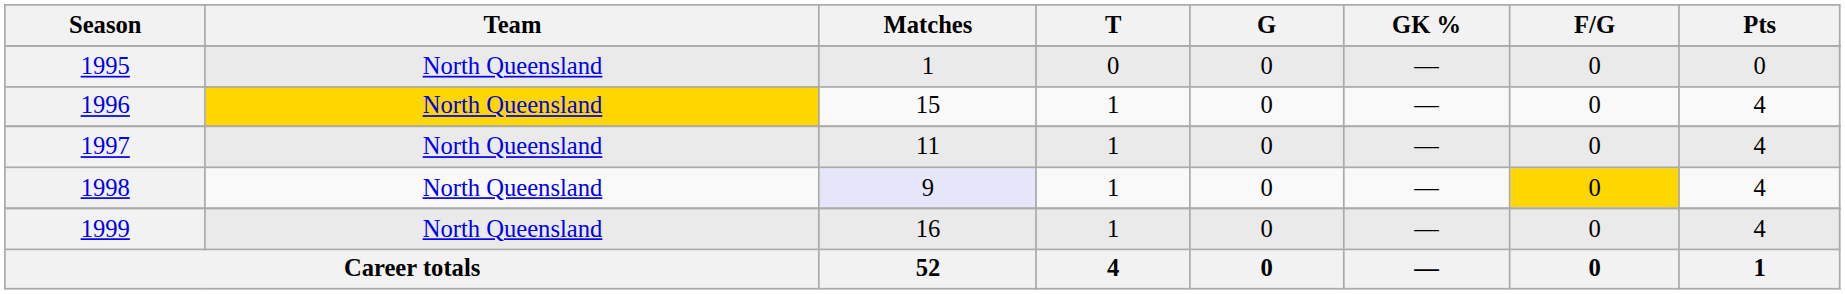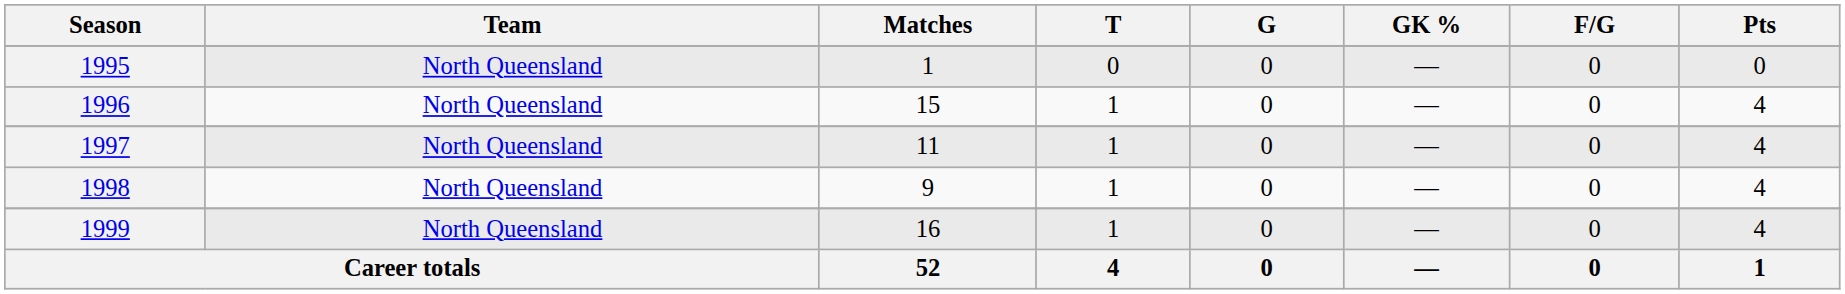(512, 106) gold background -> (512, 106) no background
(928, 187) lavender background -> (928, 187) no background
(1595, 187) gold background -> (1595, 187) no background
